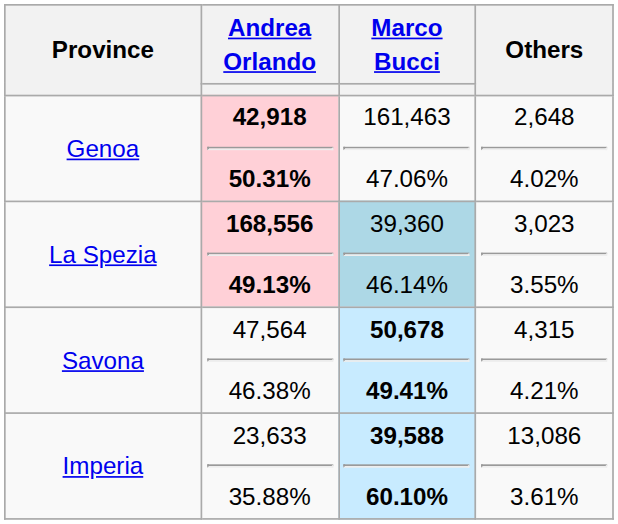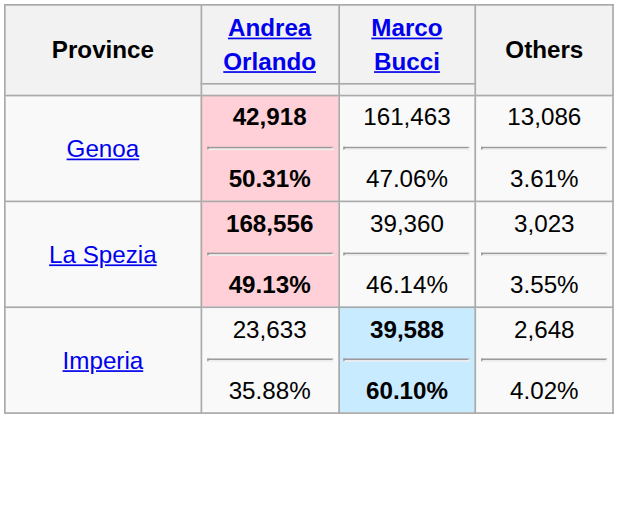(544, 148) 2,648 4.02% -> (544, 148) 13,086 3.61%
(407, 254) lightblue background -> (407, 254) no background
- row: (103, 360)
(544, 466) 13,086 3.61% -> (544, 360) 2,648 4.02%
